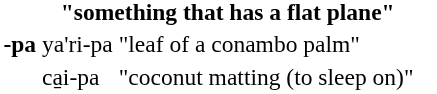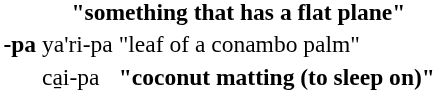(266, 77) normal -> (277, 77) bold
